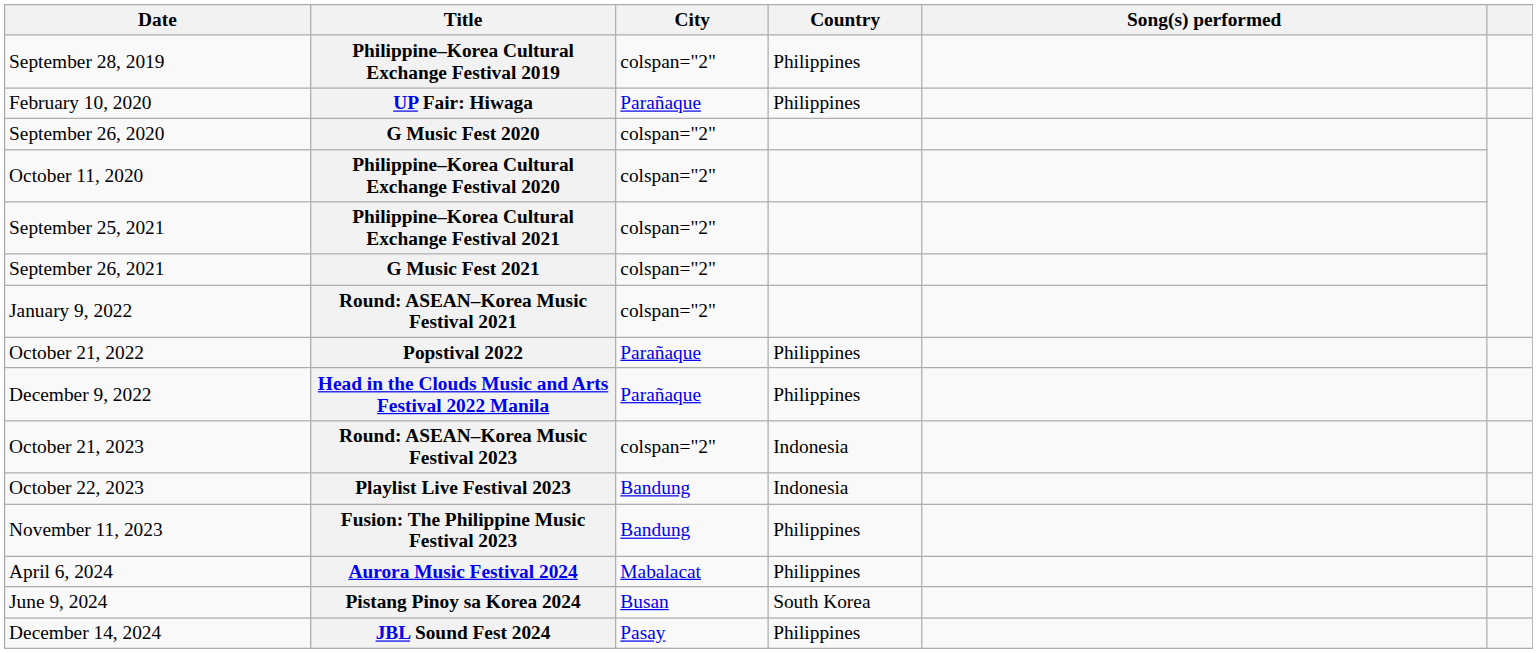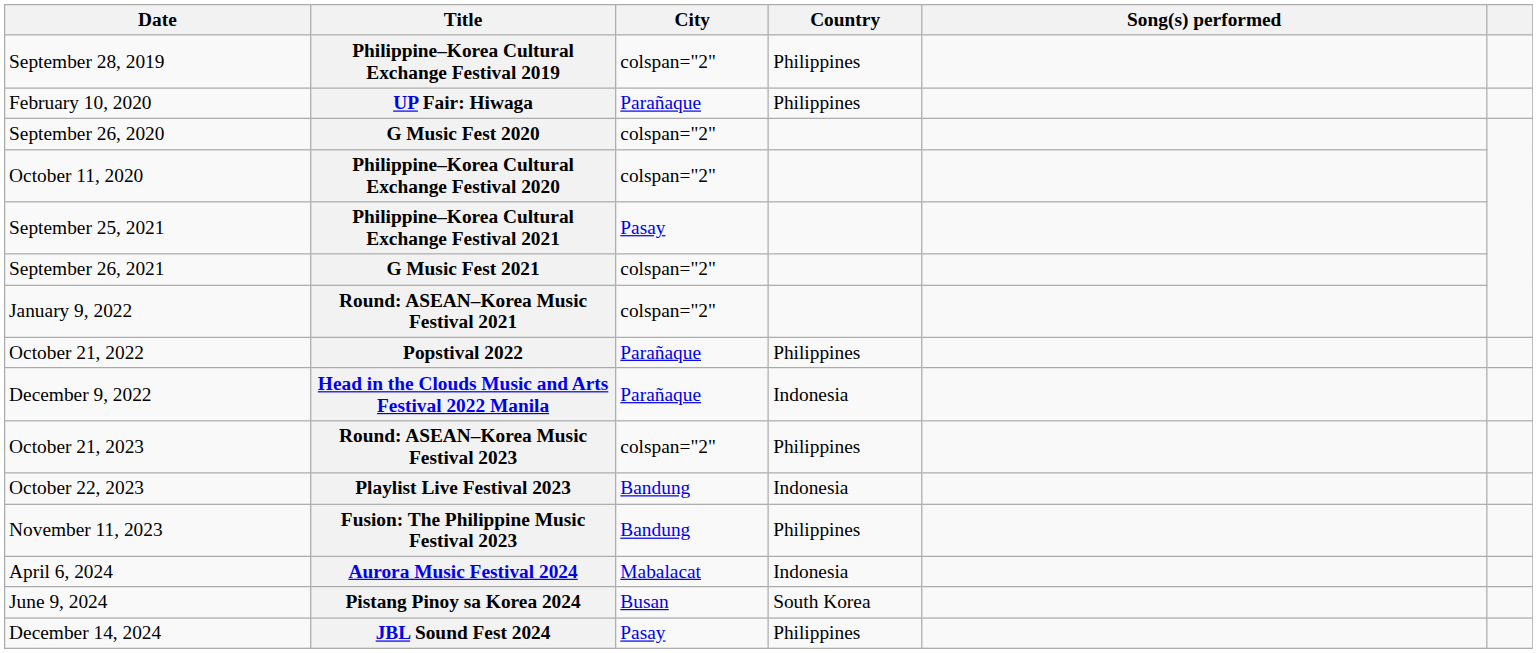(668, 227) colspan="2" -> (643, 227) Pasay
(817, 394) Philippines -> (811, 394) Indonesia
(811, 446) Indonesia -> (817, 446) Philippines
(817, 571) Philippines -> (811, 571) Indonesia
